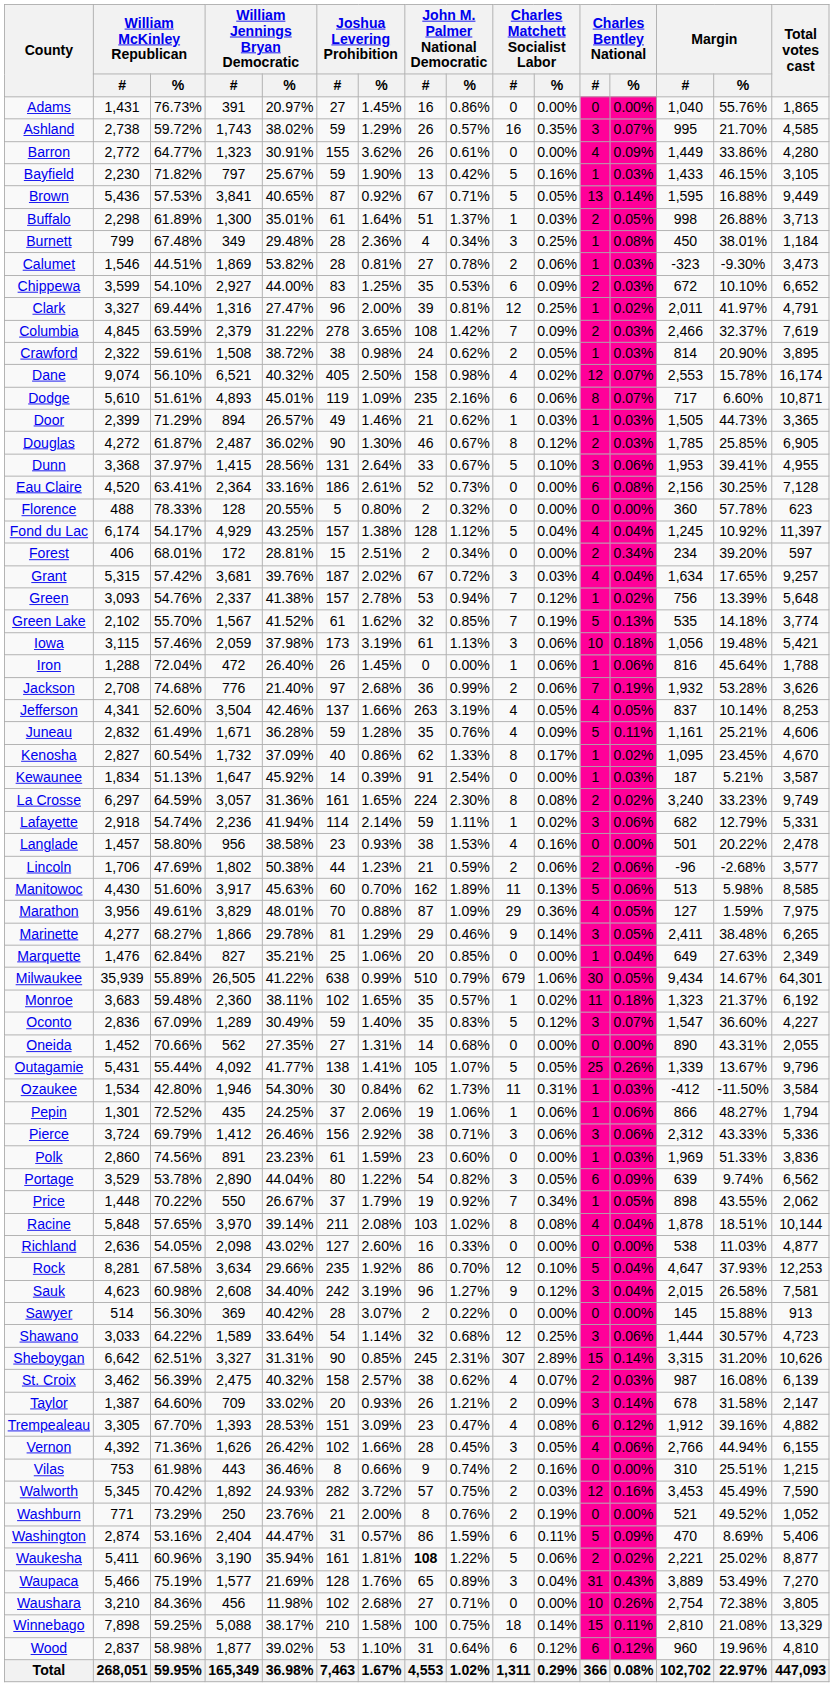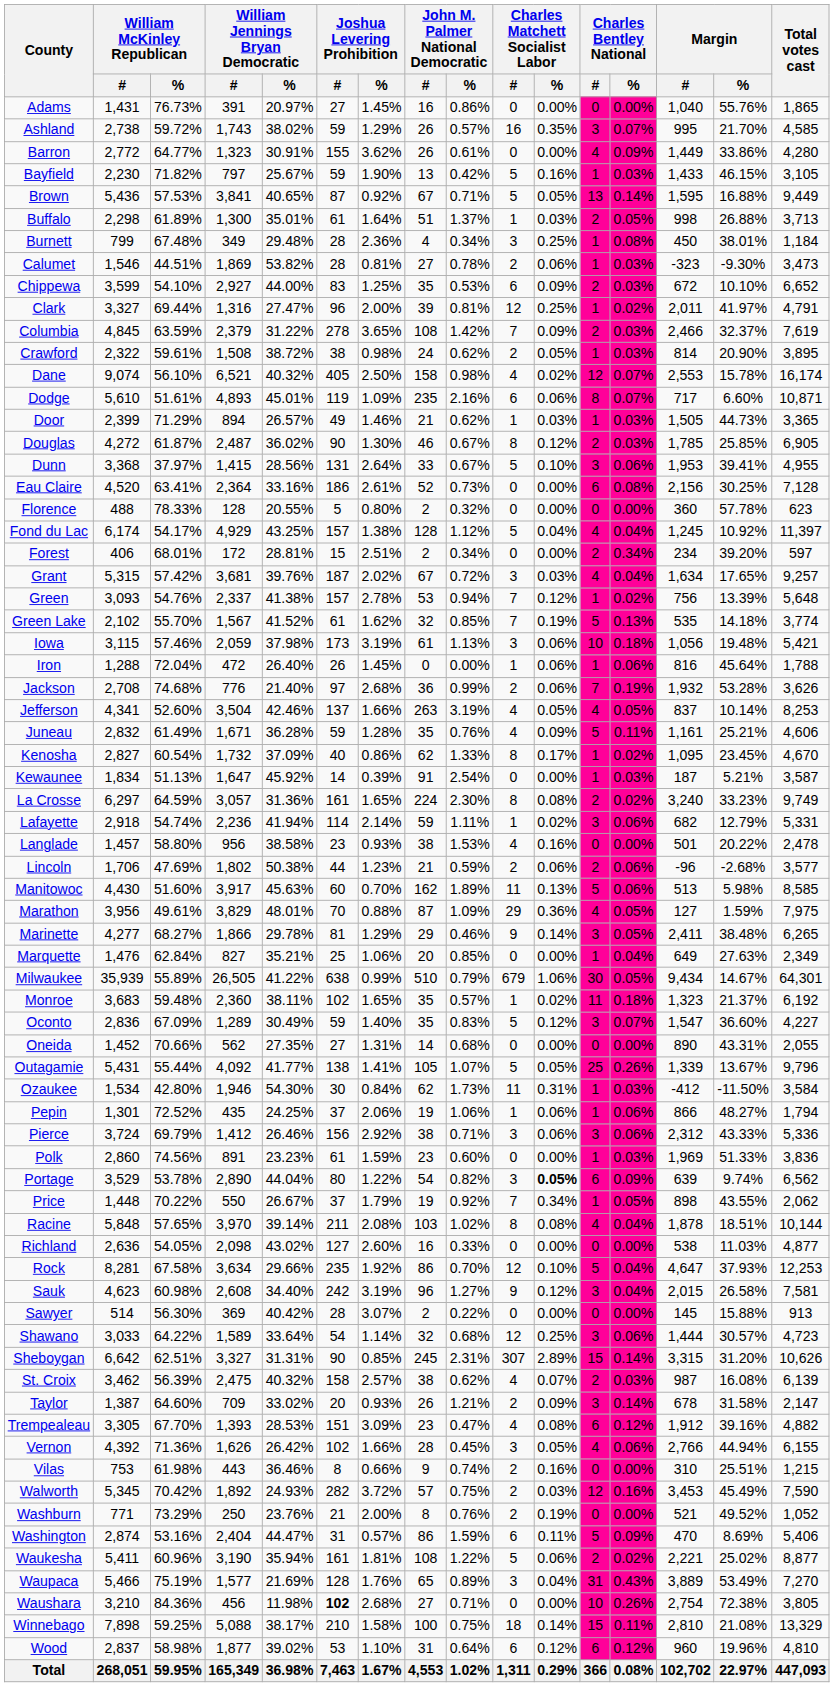(557, 1179) normal -> (557, 1179) bold
(426, 1559) bold -> (426, 1559) normal
(338, 1603) normal -> (338, 1603) bold
